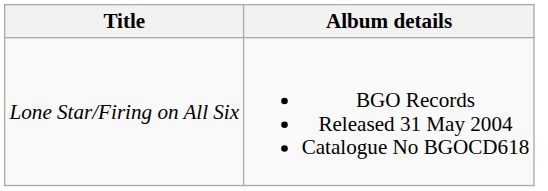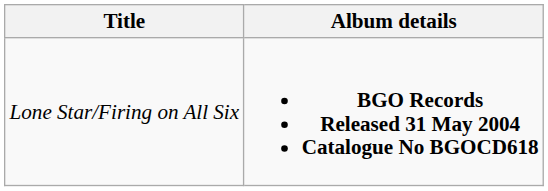(389, 124) normal -> (394, 124) bold
